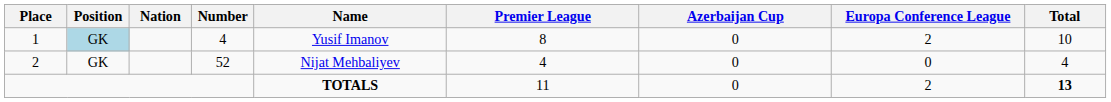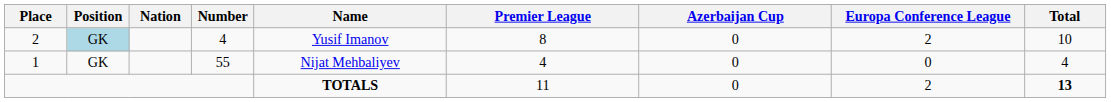(36, 39) 1 -> (36, 39) 2
(36, 62) 2 -> (36, 62) 1
(223, 62) 52 -> (223, 62) 55
